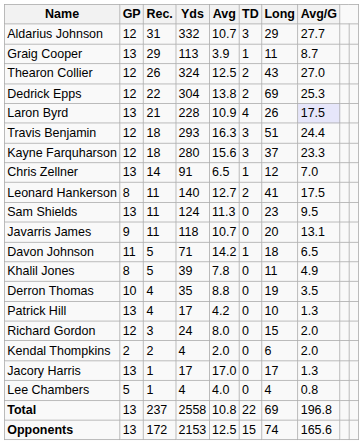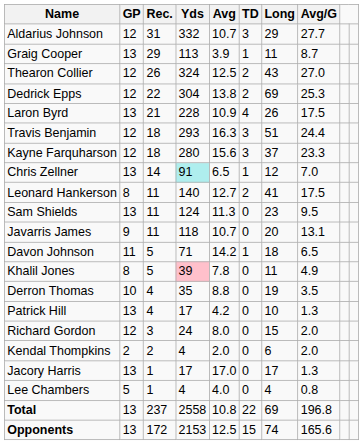(313, 113) lavender background -> (313, 113) no background
(185, 172) no background -> (185, 172) paleturquoise background
(185, 271) no background -> (185, 271) pink background
